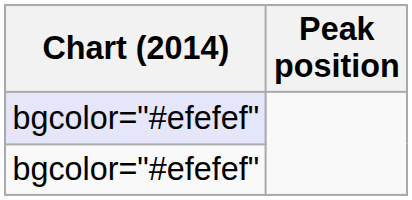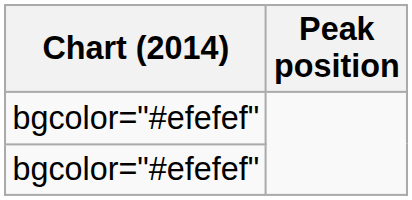(136, 117) lavender background -> (136, 117) no background
